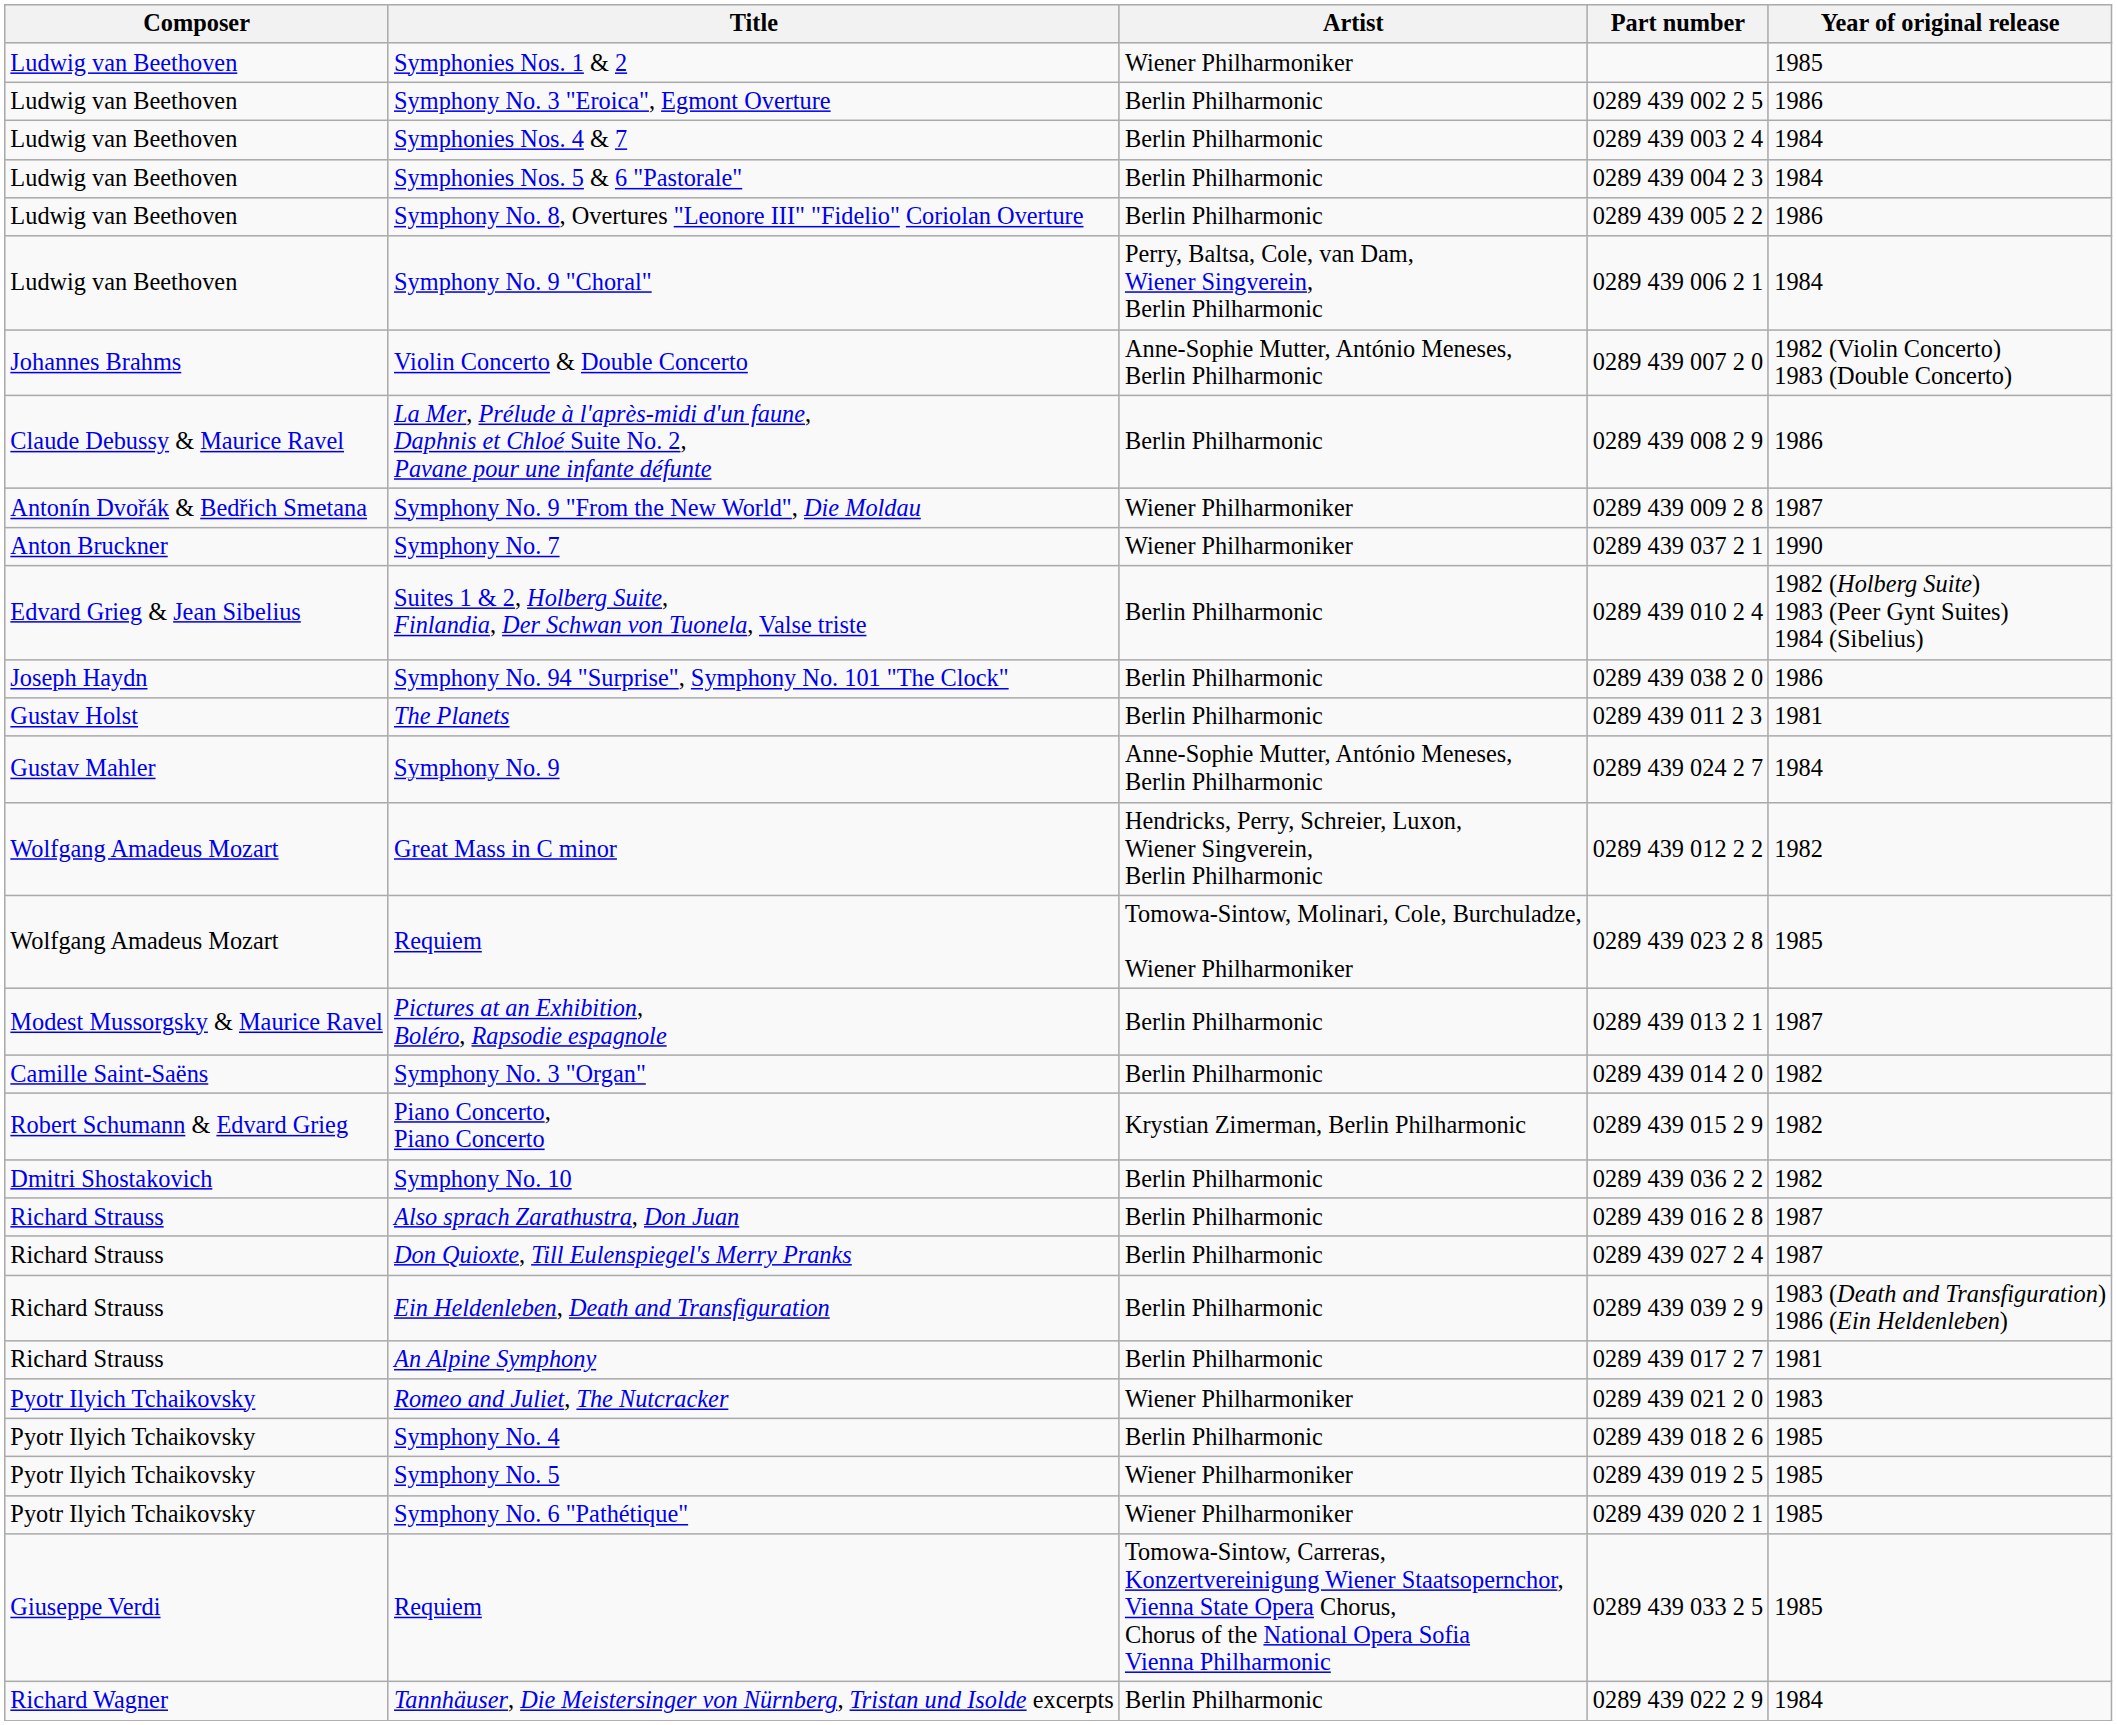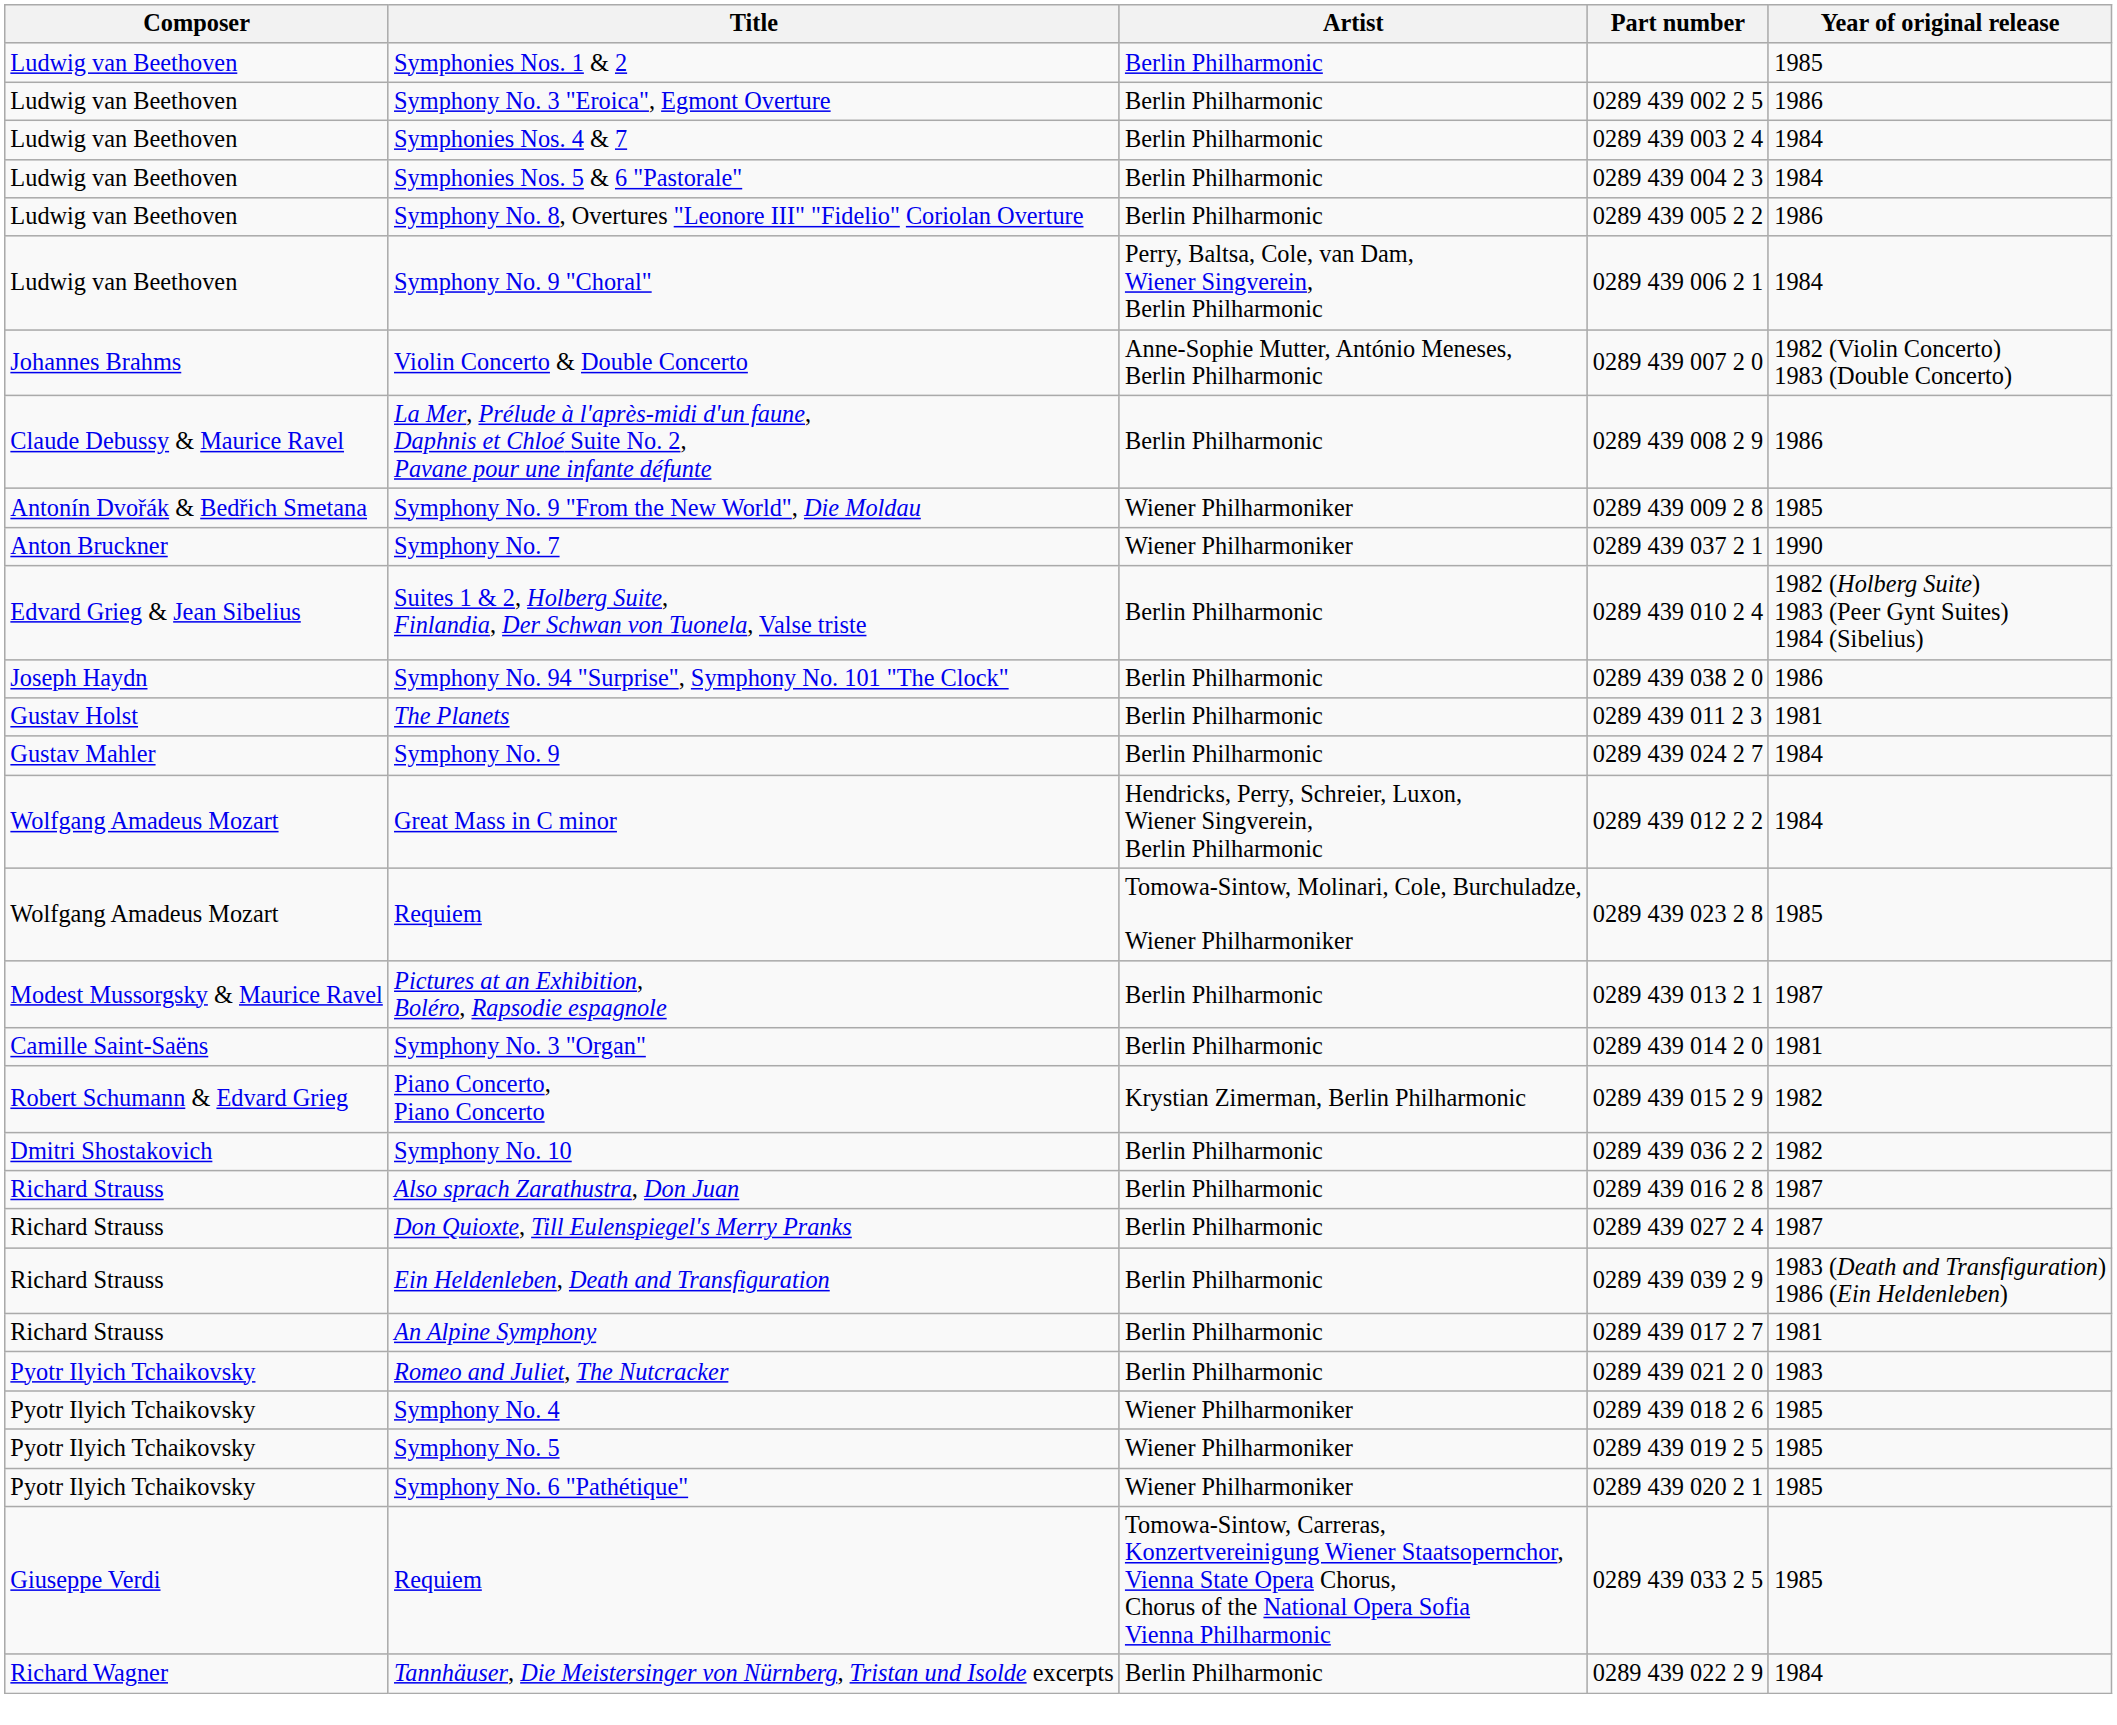(1239, 62) Wiener Philharmoniker -> (1224, 62) Berlin Philharmonic
(1799, 507) 1987 -> (1799, 507) 1985
(1319, 768) Anne-Sophie Mutter, António Meneses, Berlin Philharmonic -> (1224, 755) Berlin Philharmonic
(1799, 848) 1982 -> (1799, 821) 1984
(1799, 1073) 1982 -> (1799, 1046) 1981
(1239, 1398) Wiener Philharmoniker -> (1224, 1371) Berlin Philharmonic
(1224, 1437) Berlin Philharmonic -> (1239, 1409) Wiener Philharmoniker
